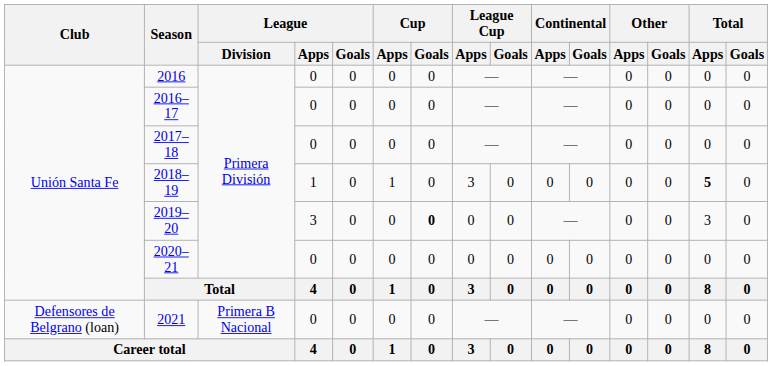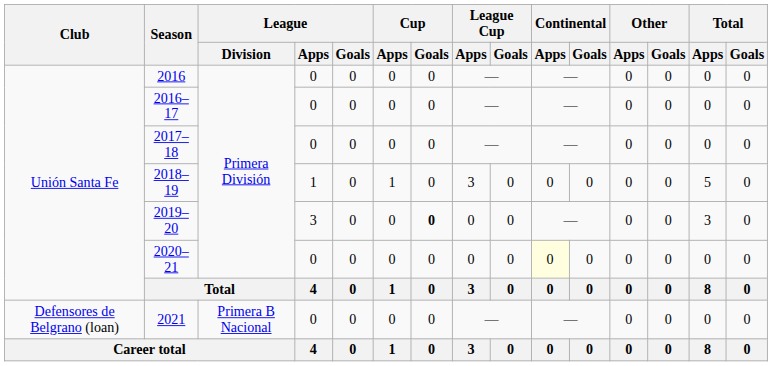(708, 182) bold -> (708, 182) normal
(550, 259) no background -> (550, 259) lightyellow background
